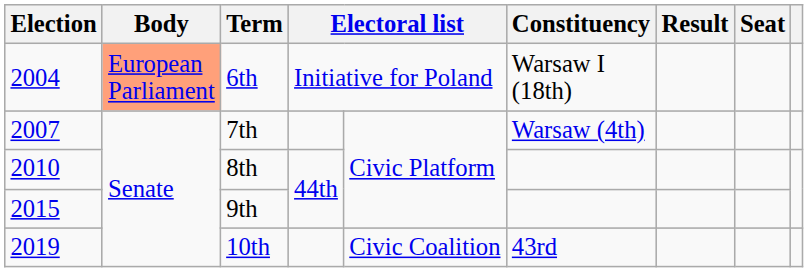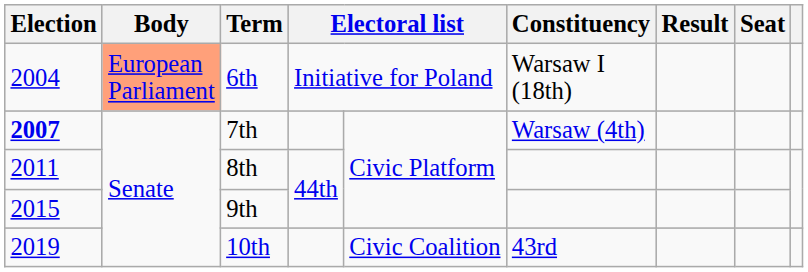(35, 129) normal -> (35, 129) bold
(35, 168) 2010 -> (35, 168) 2011
